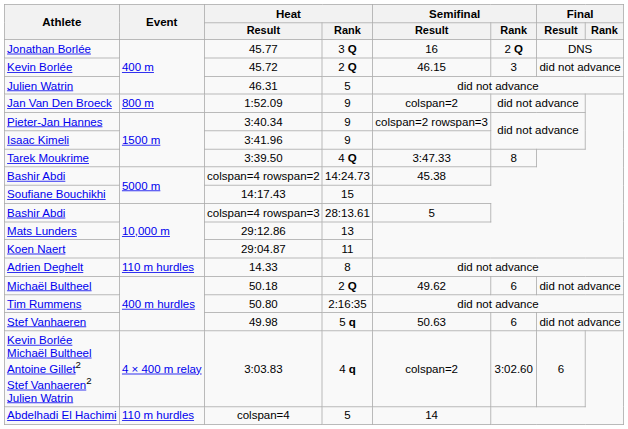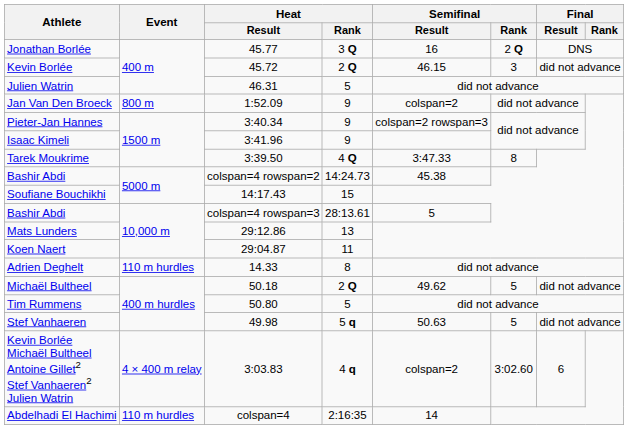(514, 286) 6 -> (514, 286) 5
(347, 304) 2:16:35 -> (347, 304) 5
(514, 322) 6 -> (514, 322) 5
(347, 416) 5 -> (347, 416) 2:16:35
